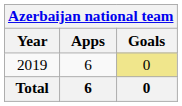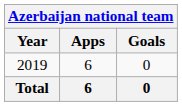(147, 64) khaki background -> (147, 64) no background
